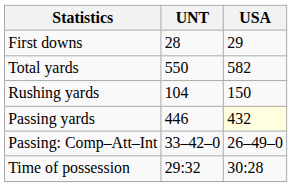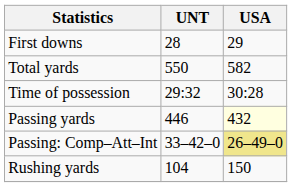rows swapped: (54, 93) <-> (69, 168)
(255, 143) no background -> (255, 143) khaki background
